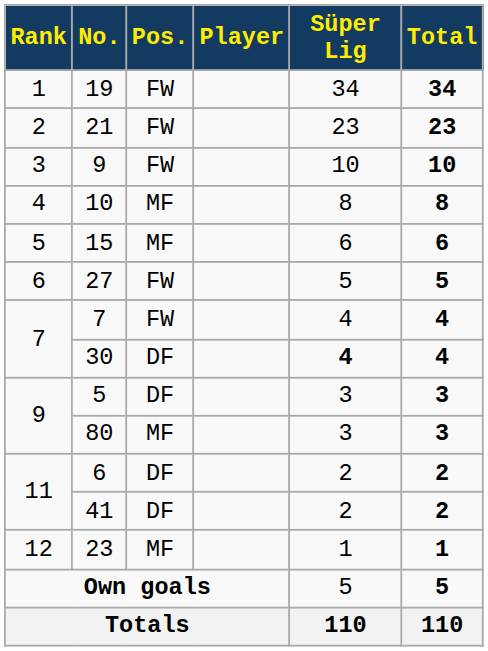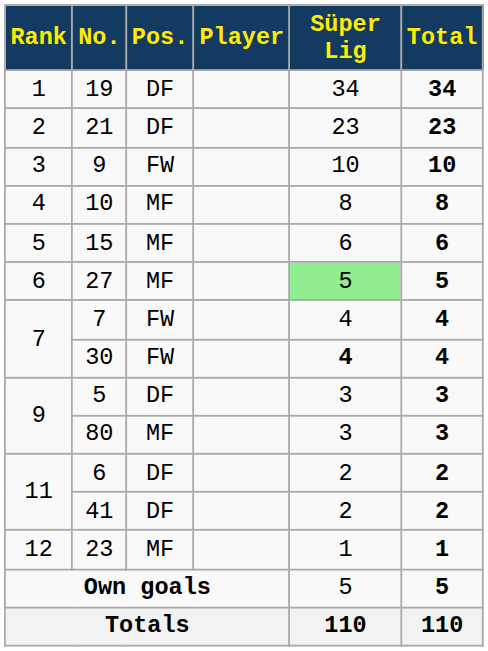(160, 90) FW -> (160, 90) DF
(160, 128) FW -> (160, 128) DF
(160, 281) FW -> (160, 281) MF
(346, 281) no background -> (346, 281) lightgreen background
(160, 358) DF -> (160, 358) FW
